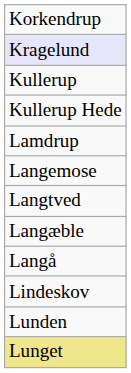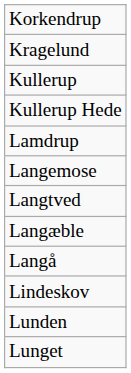(49, 49) lavender background -> (49, 49) no background
(36, 351) khaki background -> (36, 351) no background
